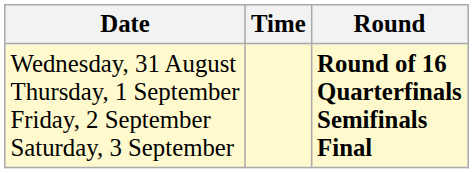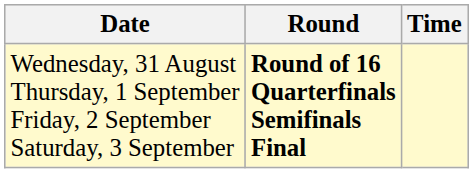columns swapped: (278, 24) <-> (389, 24)
